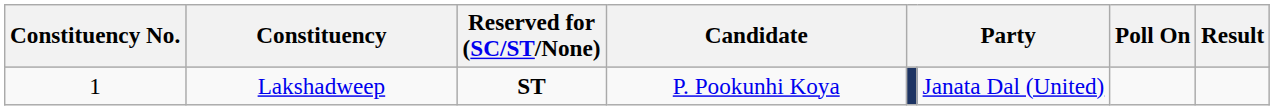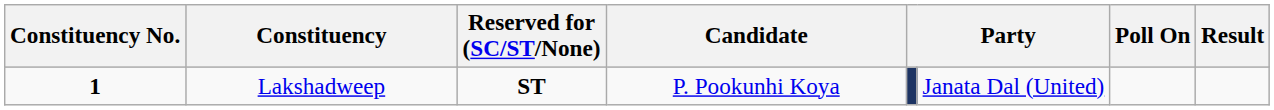(95, 85) normal -> (95, 85) bold
